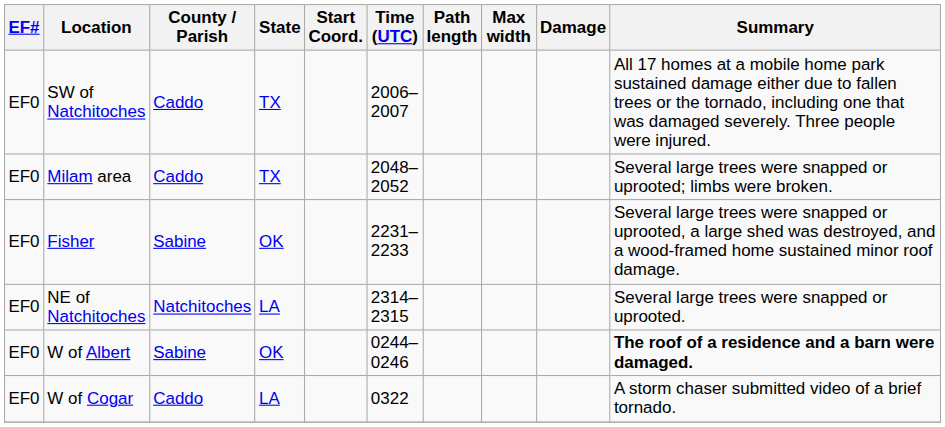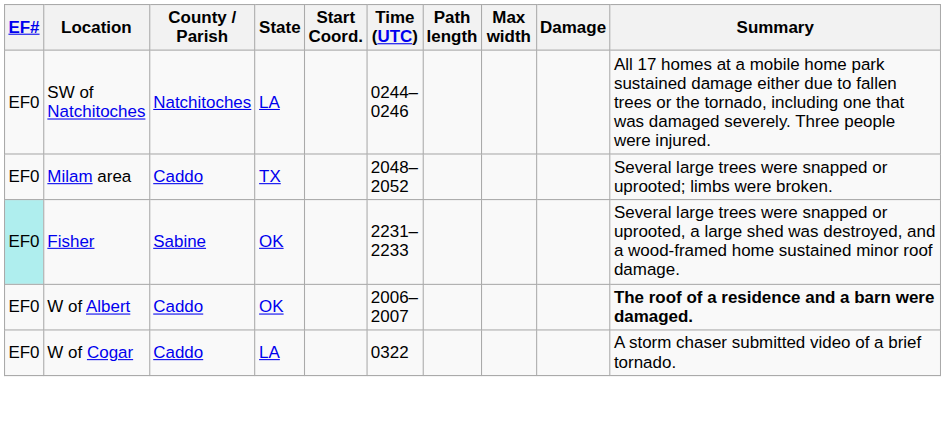(178, 102) Caddo -> (202, 102) Natchitoches
(270, 102) TX -> (269, 102) LA
(394, 102) 2006–2007 -> (394, 102) 0244–0246
(24, 241) no background -> (24, 241) paleturquoise background
- row: (96, 306)
(180, 352) Sabine -> (178, 306) Caddo
(394, 352) 0244–0246 -> (394, 306) 2006–2007
